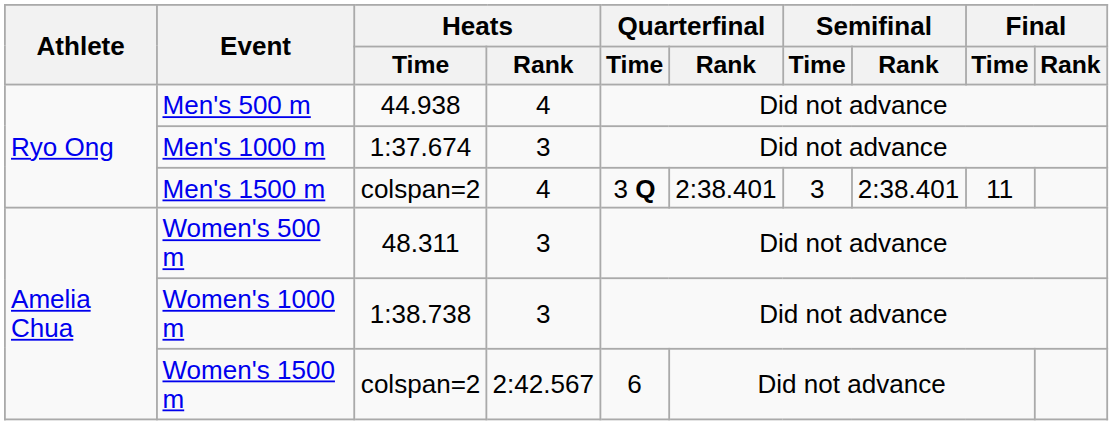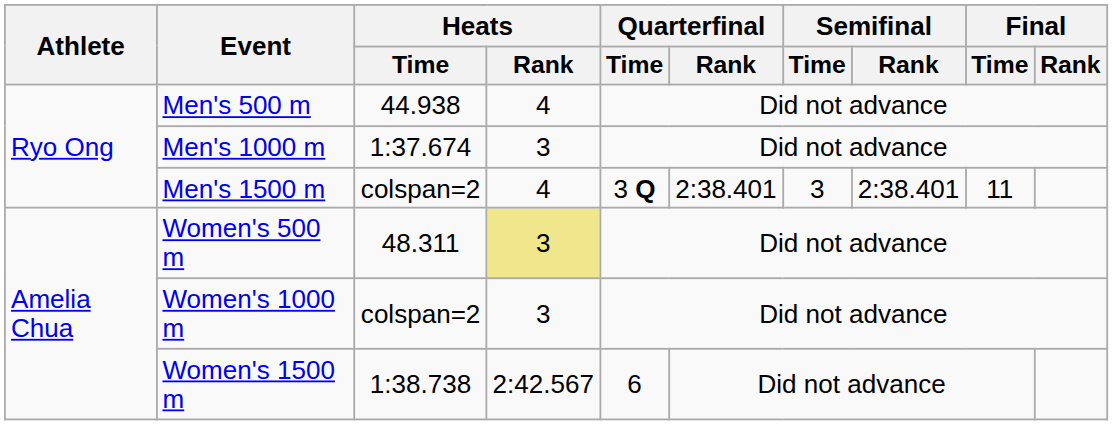(543, 244) no background -> (543, 244) khaki background
(421, 314) 1:38.738 -> (421, 314) colspan=2
(421, 384) colspan=2 -> (421, 384) 1:38.738
